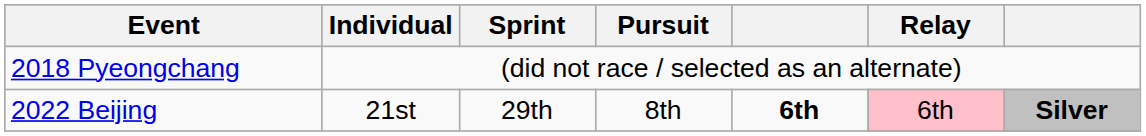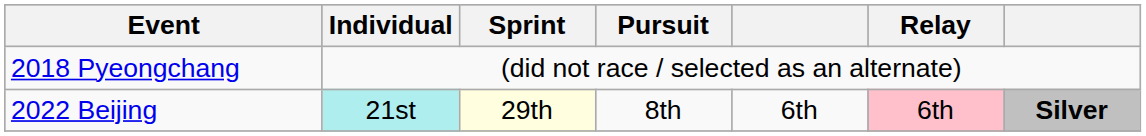(391, 109) no background -> (391, 109) paleturquoise background
(527, 109) no background -> (527, 109) lightyellow background
(799, 109) bold -> (799, 109) normal
